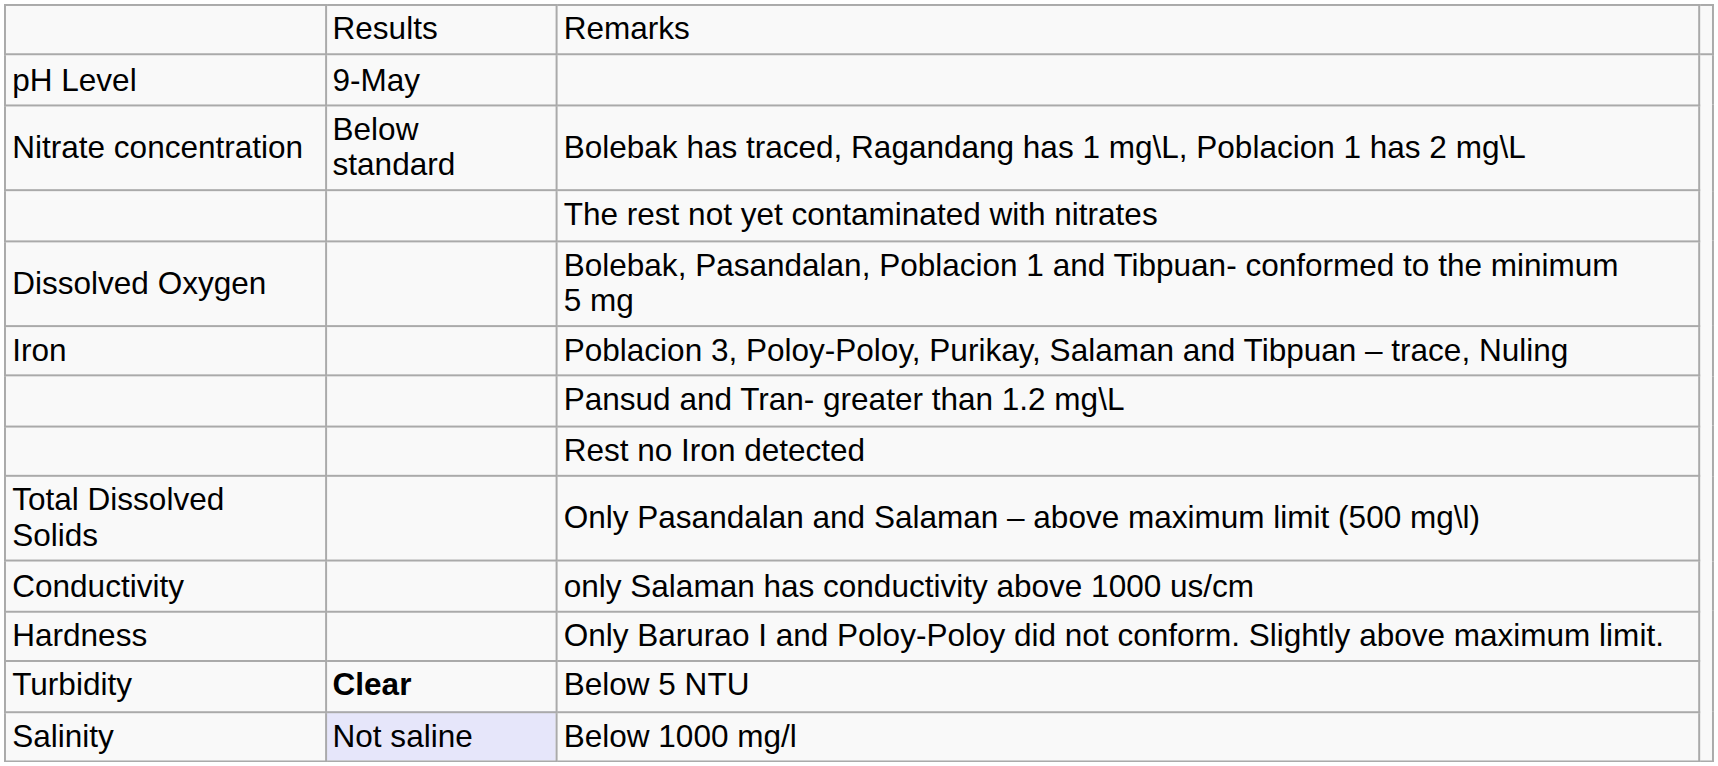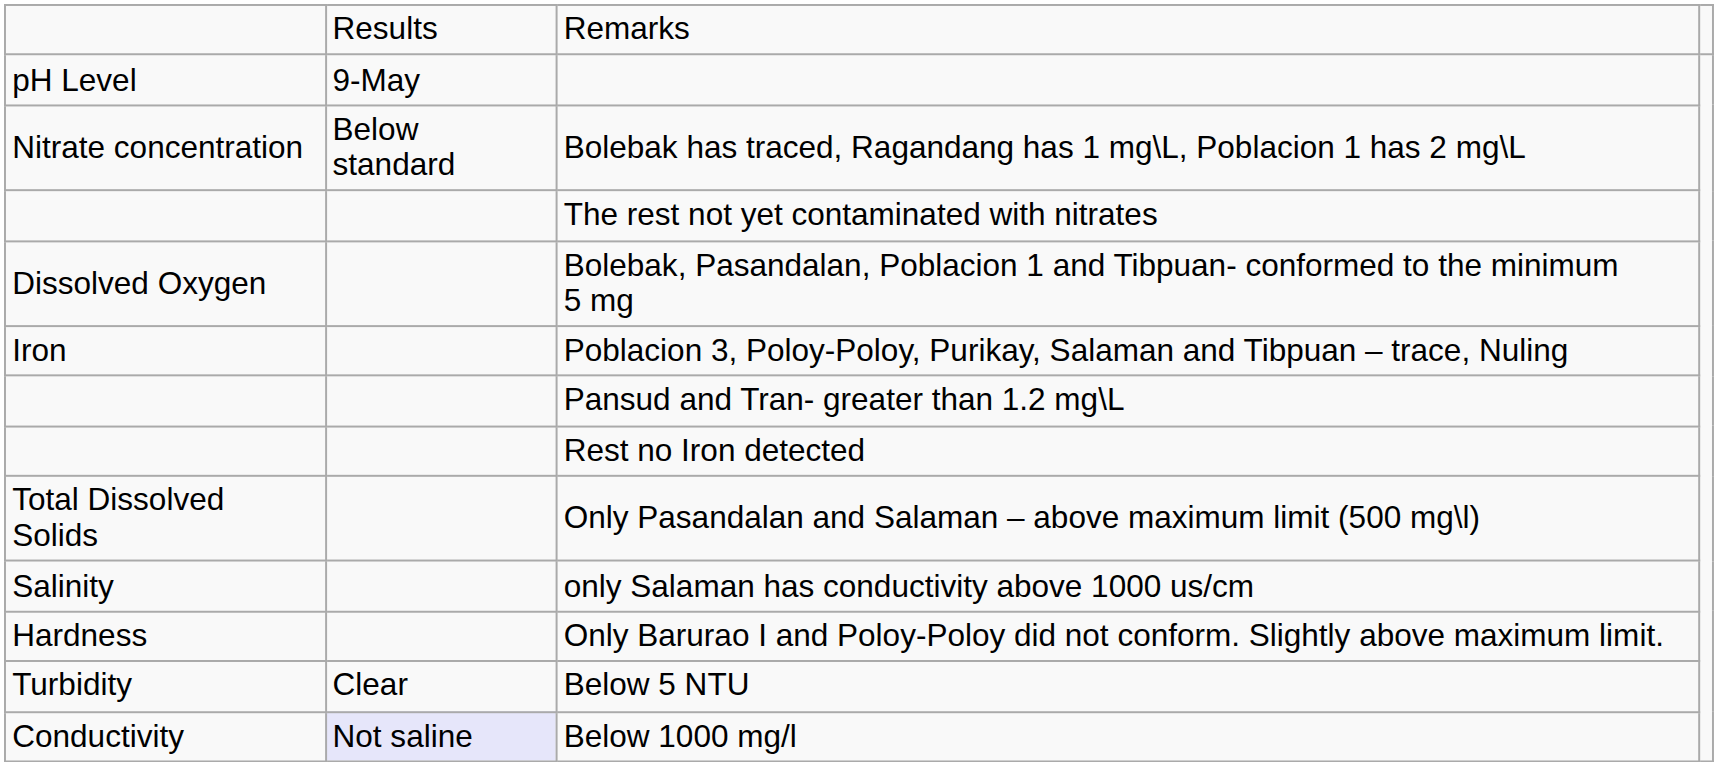(98, 585) Conductivity -> (63, 585) Salinity
(372, 685) bold -> (370, 685) normal
(63, 735) Salinity -> (98, 735) Conductivity
